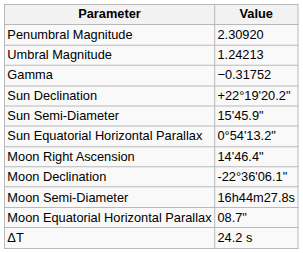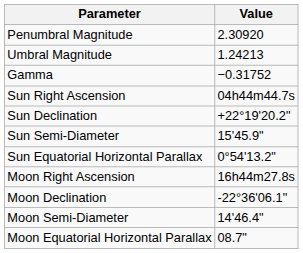+ row: (66, 95)
(241, 156) 14'46.4" -> (256, 177) 16h44m27.8s
(256, 197) 16h44m27.8s -> (241, 217) 14'46.4"
- row: (16, 237)
